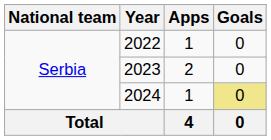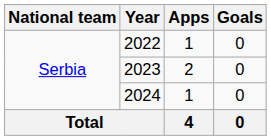(240, 95) khaki background -> (240, 95) no background
